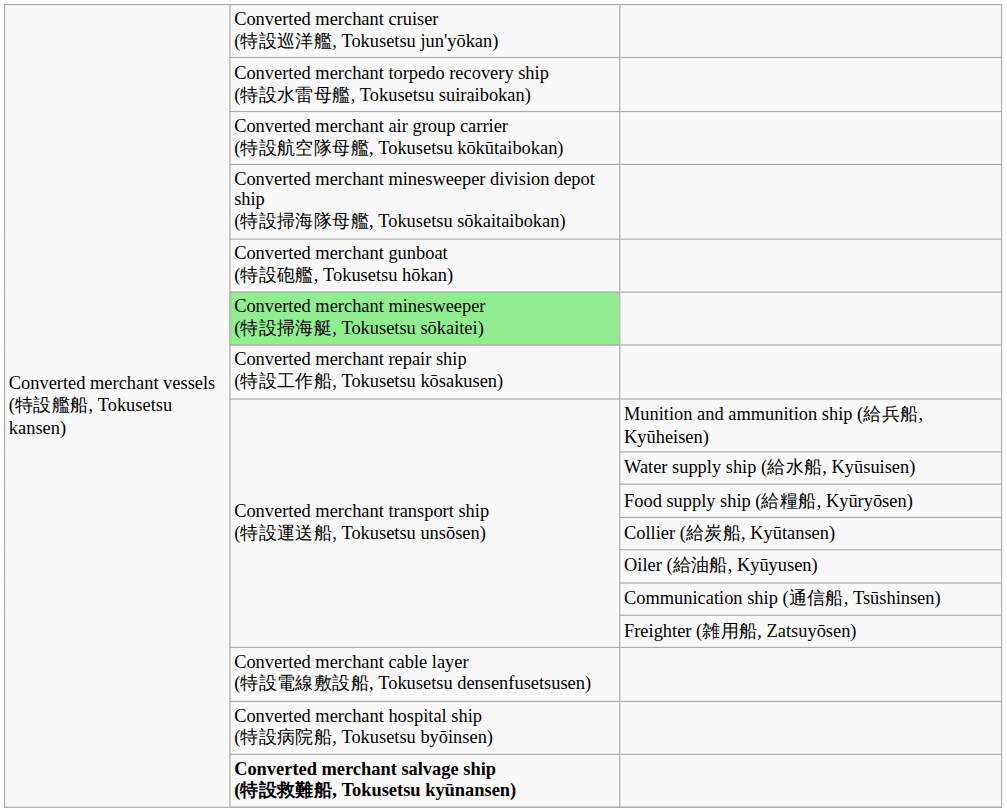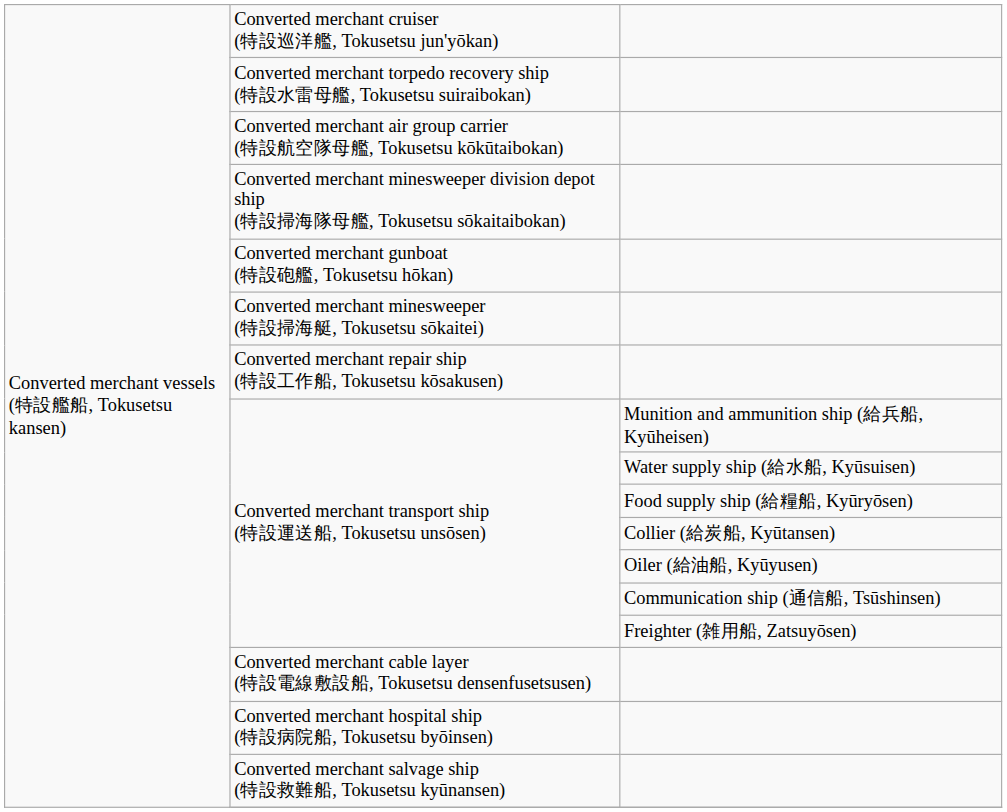(360, 317) lightgreen background -> (360, 317) no background
(375, 779) bold -> (370, 779) normal
